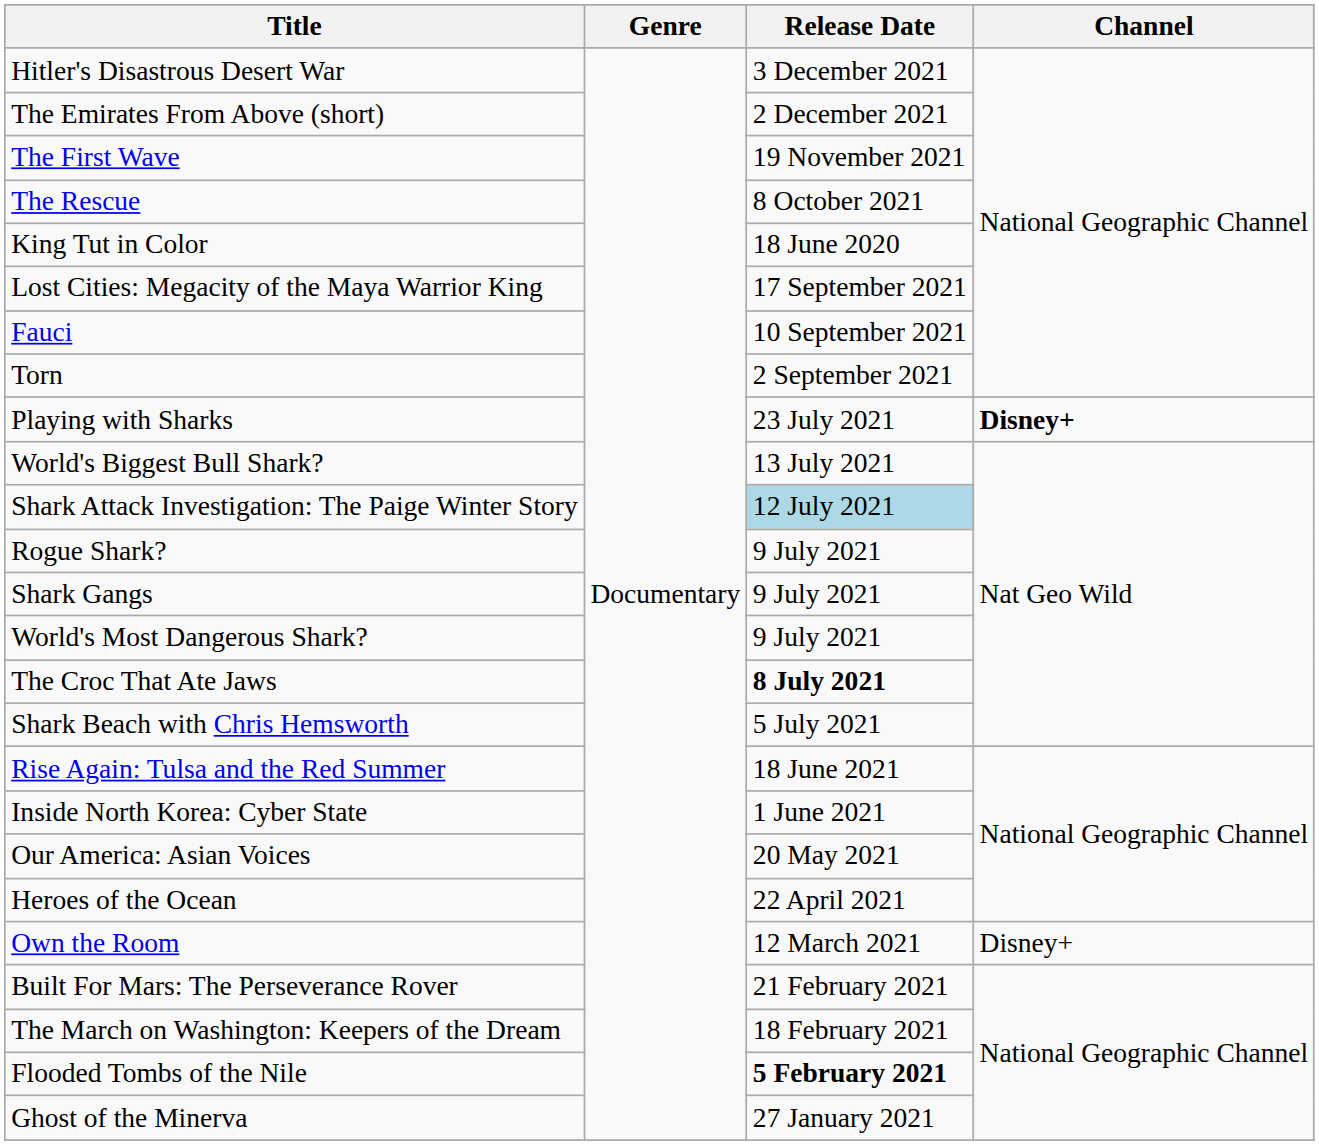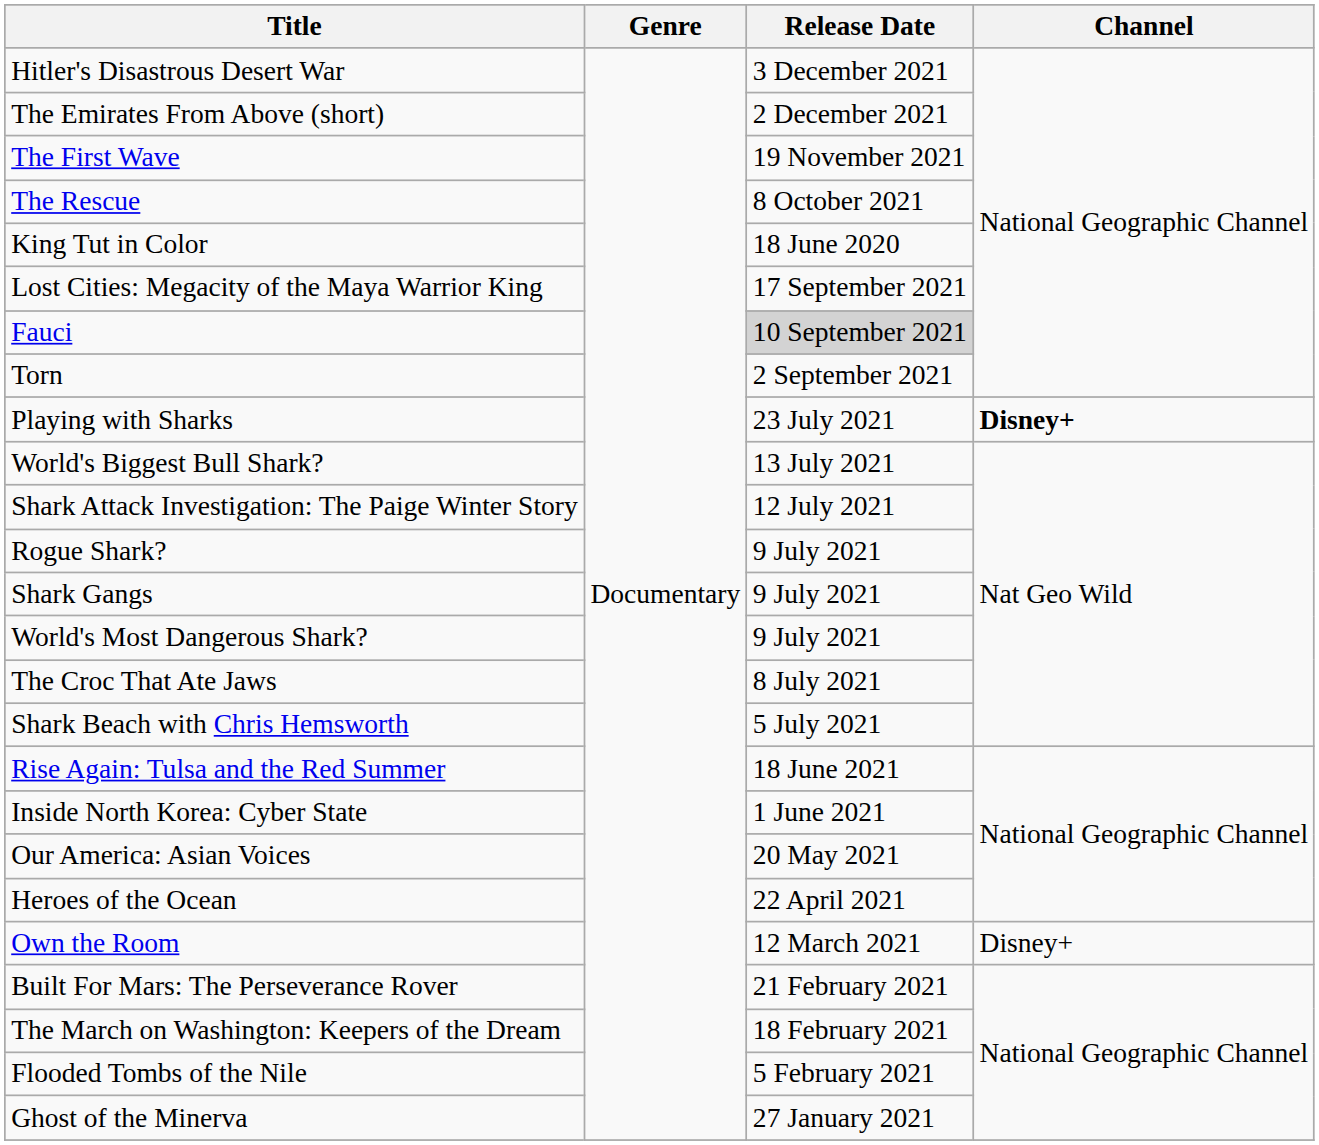(860, 331) no background -> (860, 331) lightgrey background
(824, 506) lightblue background -> (824, 506) no background
(819, 680) bold -> (817, 680) normal
(850, 1073) bold -> (844, 1073) normal
